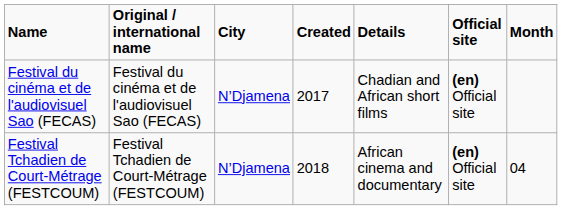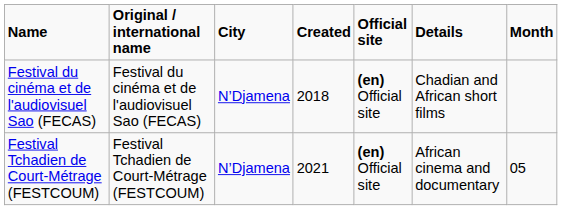columns swapped: (381, 32) <-> (477, 32)
(313, 96) 2017 -> (313, 96) 2018
(313, 168) 2018 -> (313, 168) 2021
(518, 168) 04 -> (518, 168) 05
